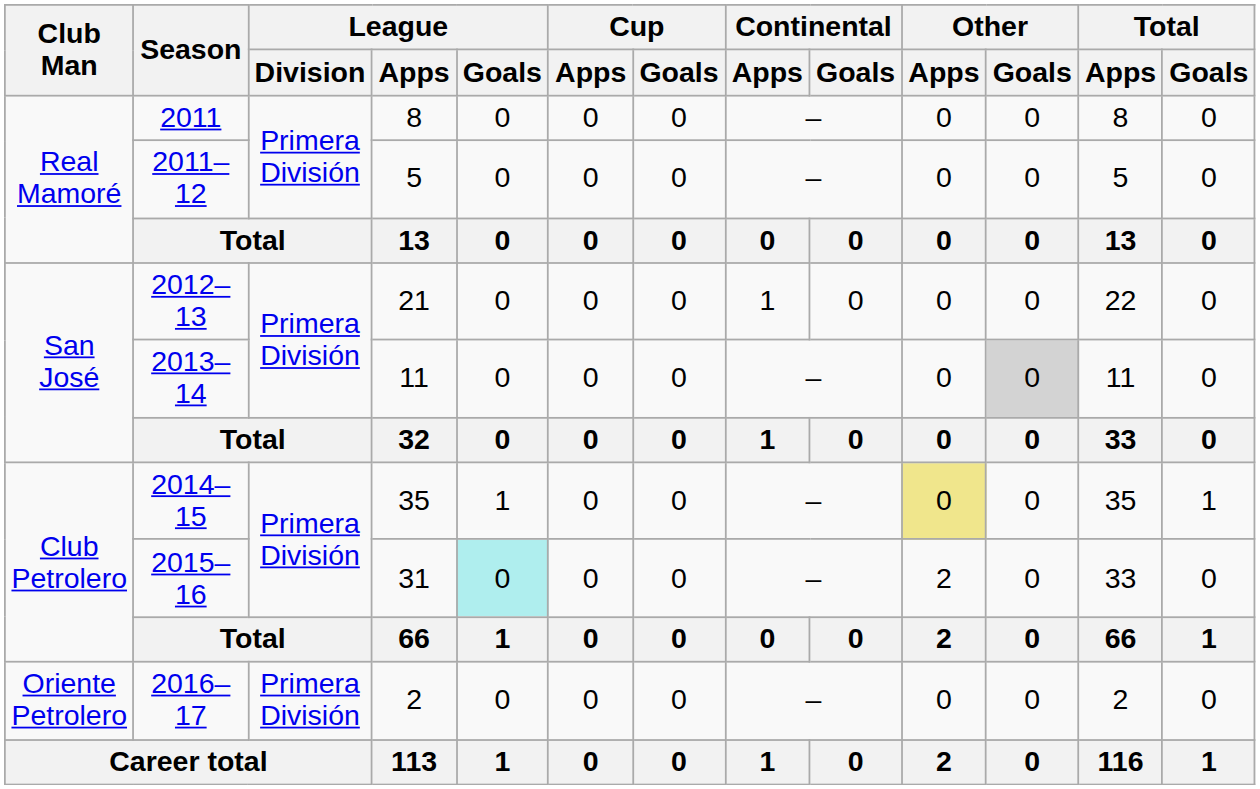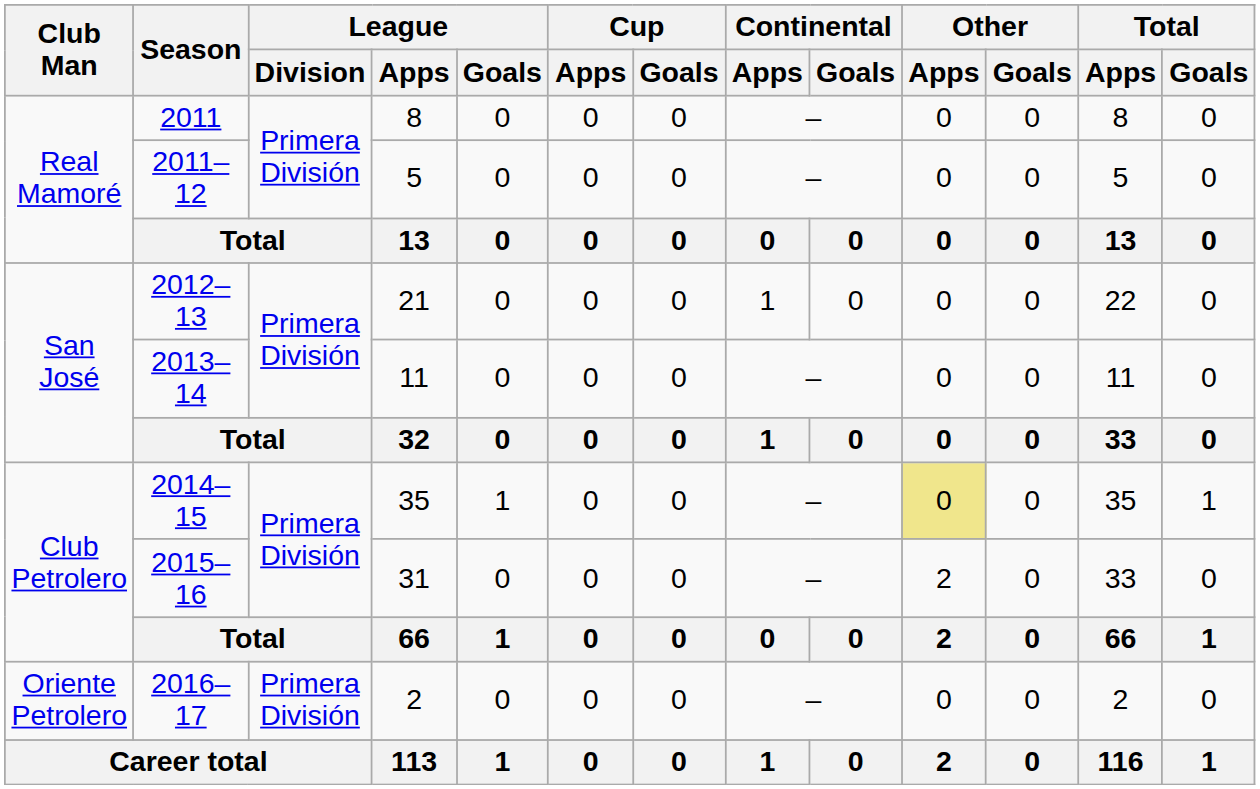(1032, 378) lightgrey background -> (1032, 378) no background
(502, 577) paleturquoise background -> (502, 577) no background
